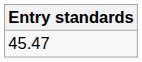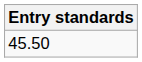(29, 43) 45.47 -> (29, 43) 45.50
